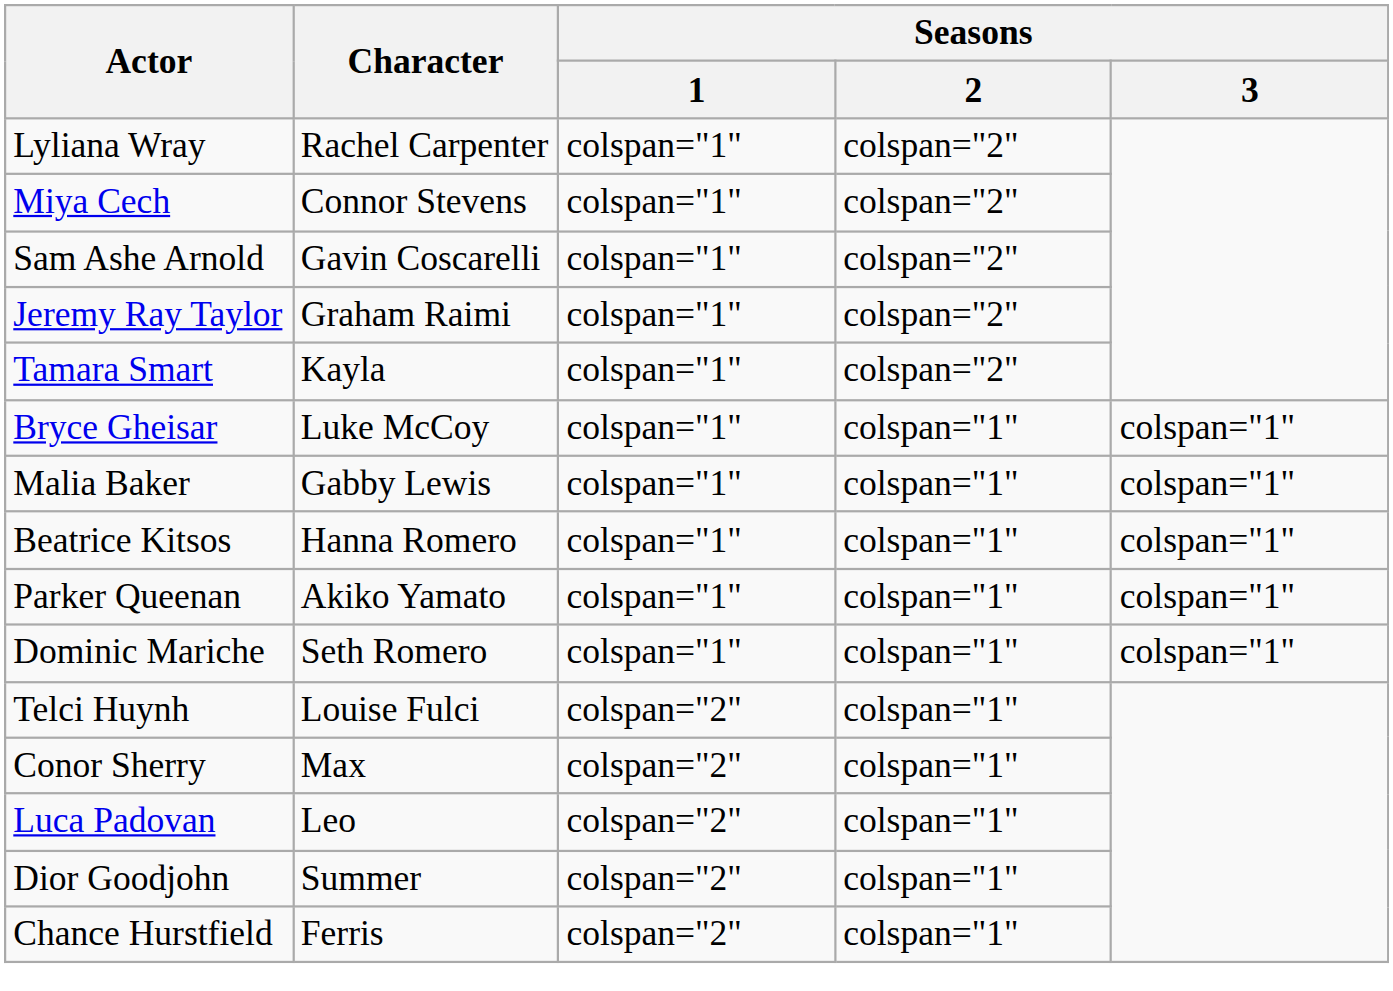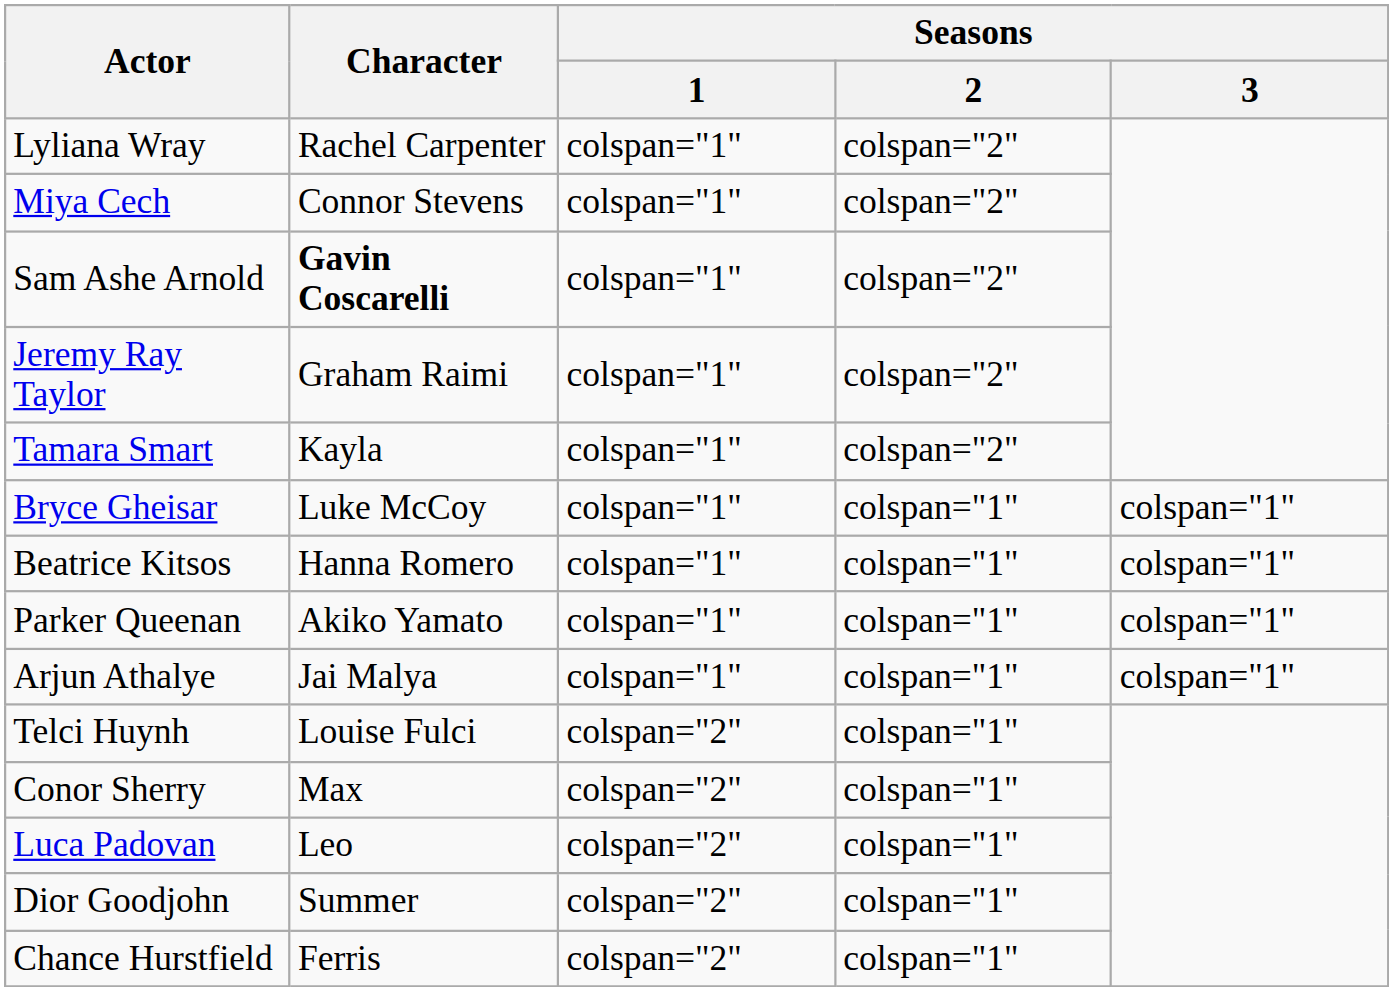(421, 257) normal -> (374, 277) bold
- row: (102, 483)
+ row: (114, 675)
- row: (139, 652)
